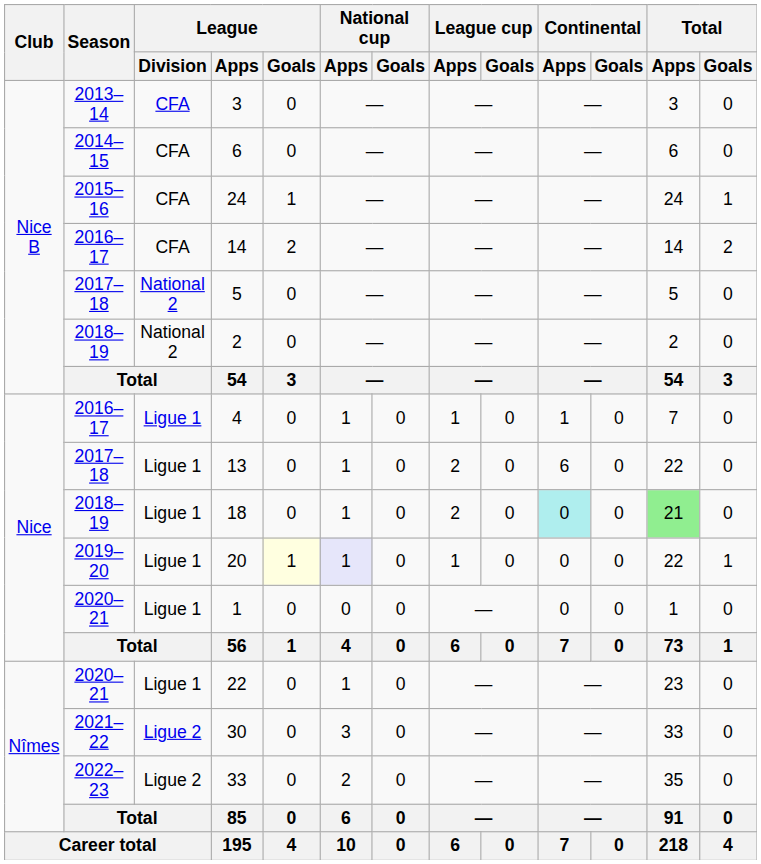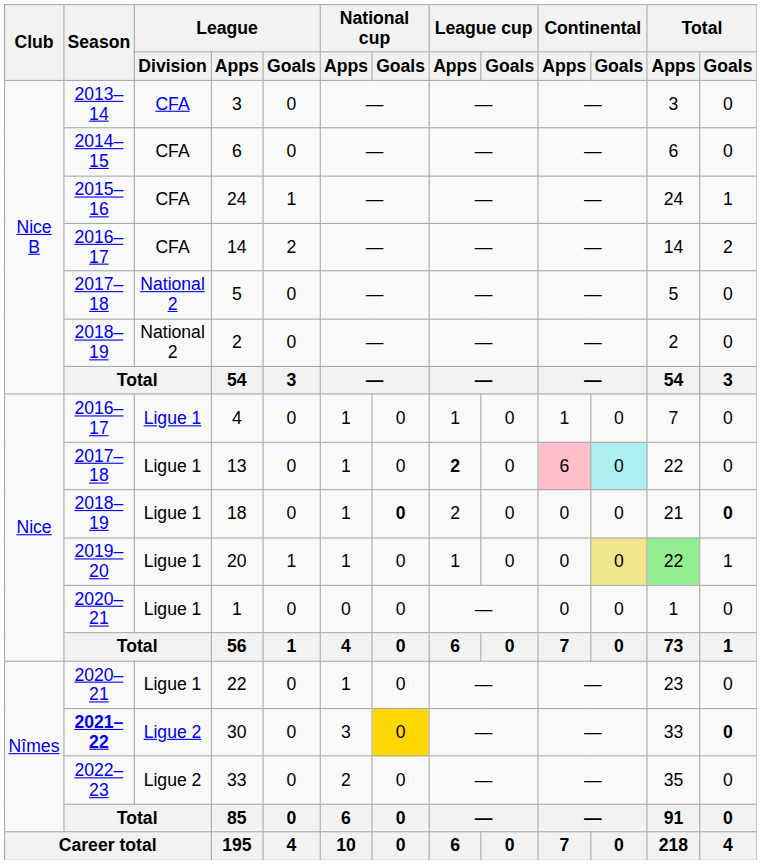(455, 465) normal -> (455, 465) bold
(564, 465) no background -> (564, 465) pink background
(619, 465) no background -> (619, 465) paleturquoise background
(401, 513) normal -> (401, 513) bold
(564, 513) paleturquoise background -> (564, 513) no background
(673, 513) lightgreen background -> (673, 513) no background
(728, 513) normal -> (728, 513) bold
(291, 561) lightyellow background -> (291, 561) no background
(346, 561) lavender background -> (346, 561) no background
(619, 561) no background -> (619, 561) khaki background
(673, 561) no background -> (673, 561) lightgreen background
(99, 732) normal -> (99, 732) bold
(401, 732) no background -> (401, 732) gold background
(728, 732) normal -> (728, 732) bold
